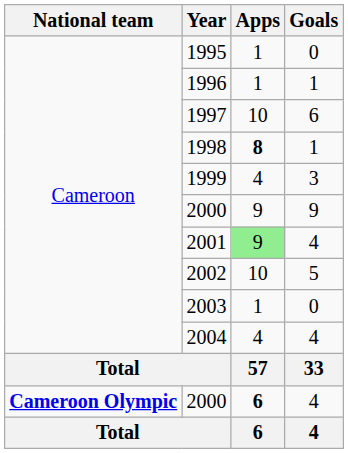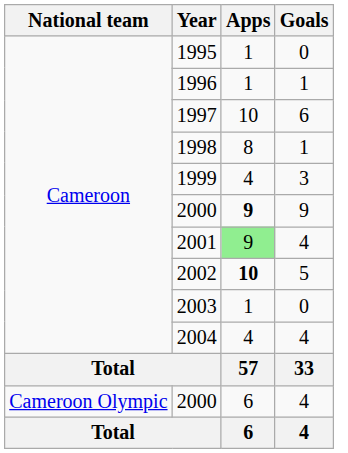(258, 147) bold -> (248, 147) normal
(258, 210) normal -> (248, 210) bold
(258, 274) normal -> (248, 274) bold
(93, 400) bold -> (88, 400) normal
(258, 400) bold -> (248, 400) normal
